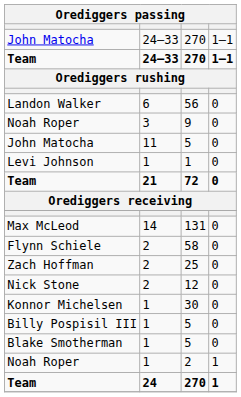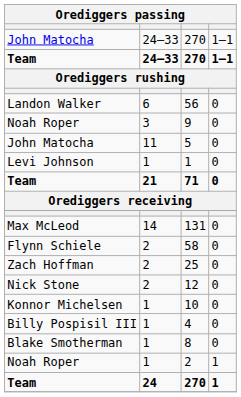(192, 182) 72 -> (192, 182) 71
(192, 304) 30 -> (192, 304) 10
(188, 324) 5 -> (188, 324) 4
(188, 343) 5 -> (188, 343) 8
